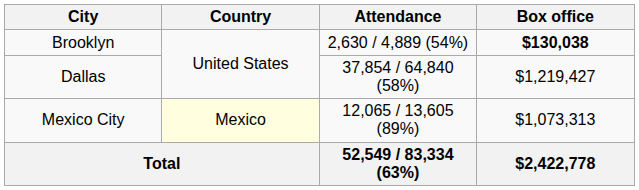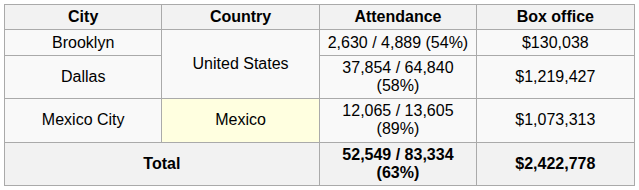(555, 42) bold -> (555, 42) normal
